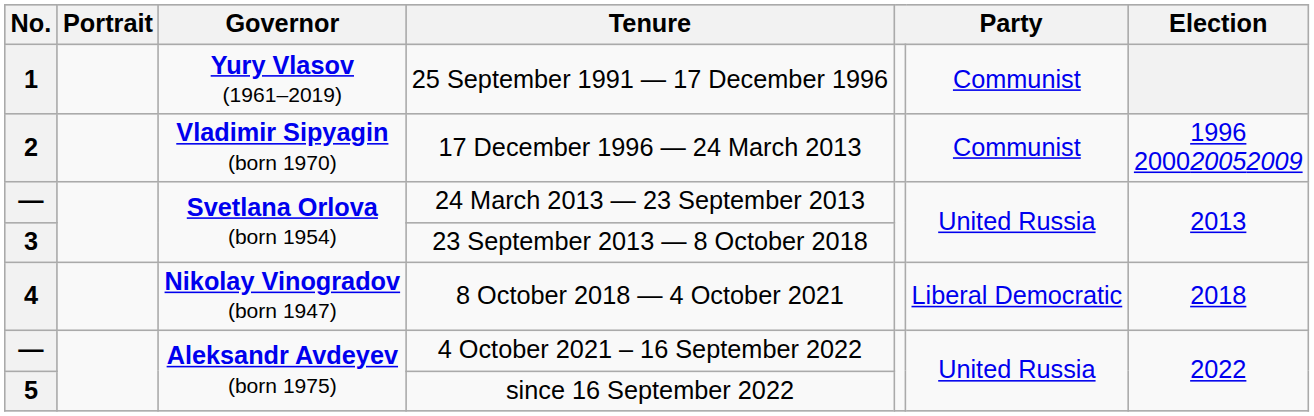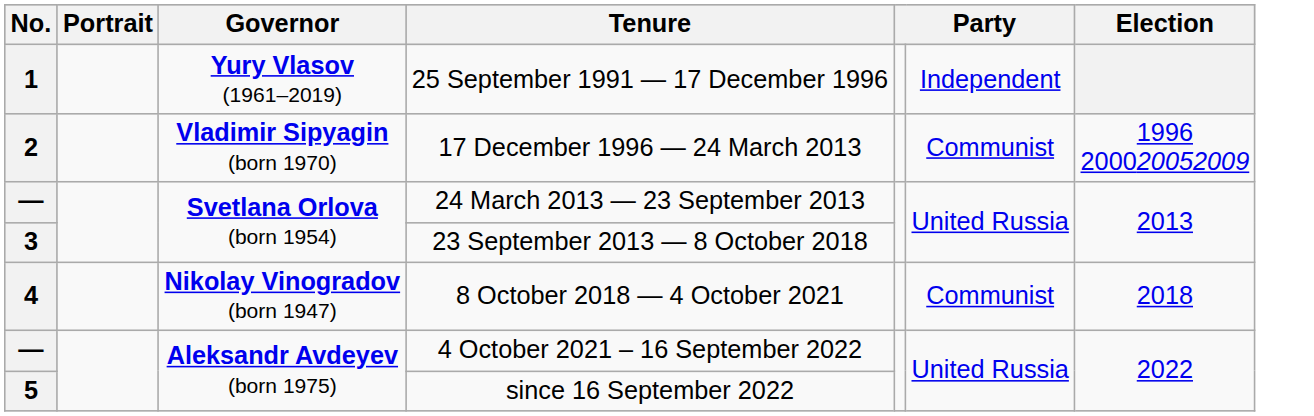(1017, 78) Communist -> (990, 78) Independent
(1017, 296) Liberal Democratic -> (990, 296) Communist
